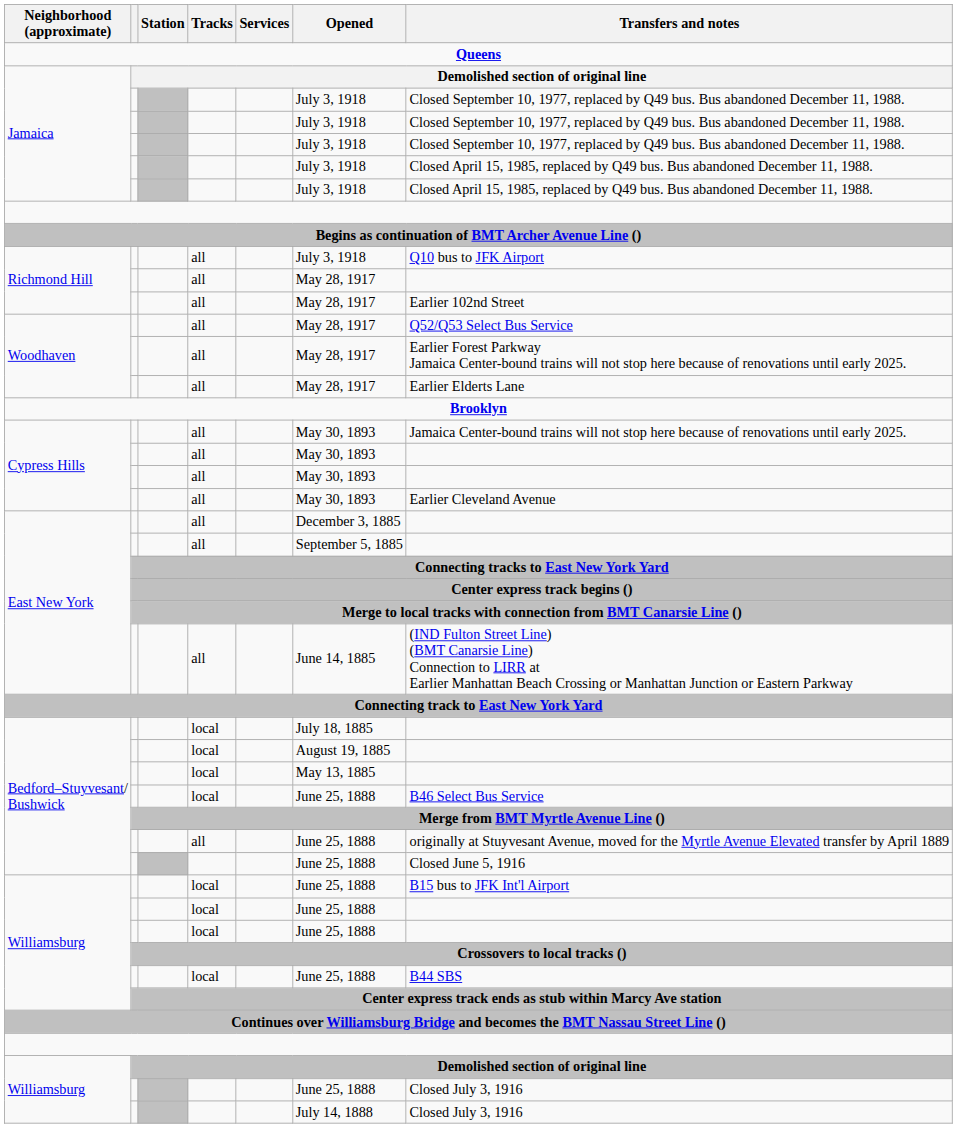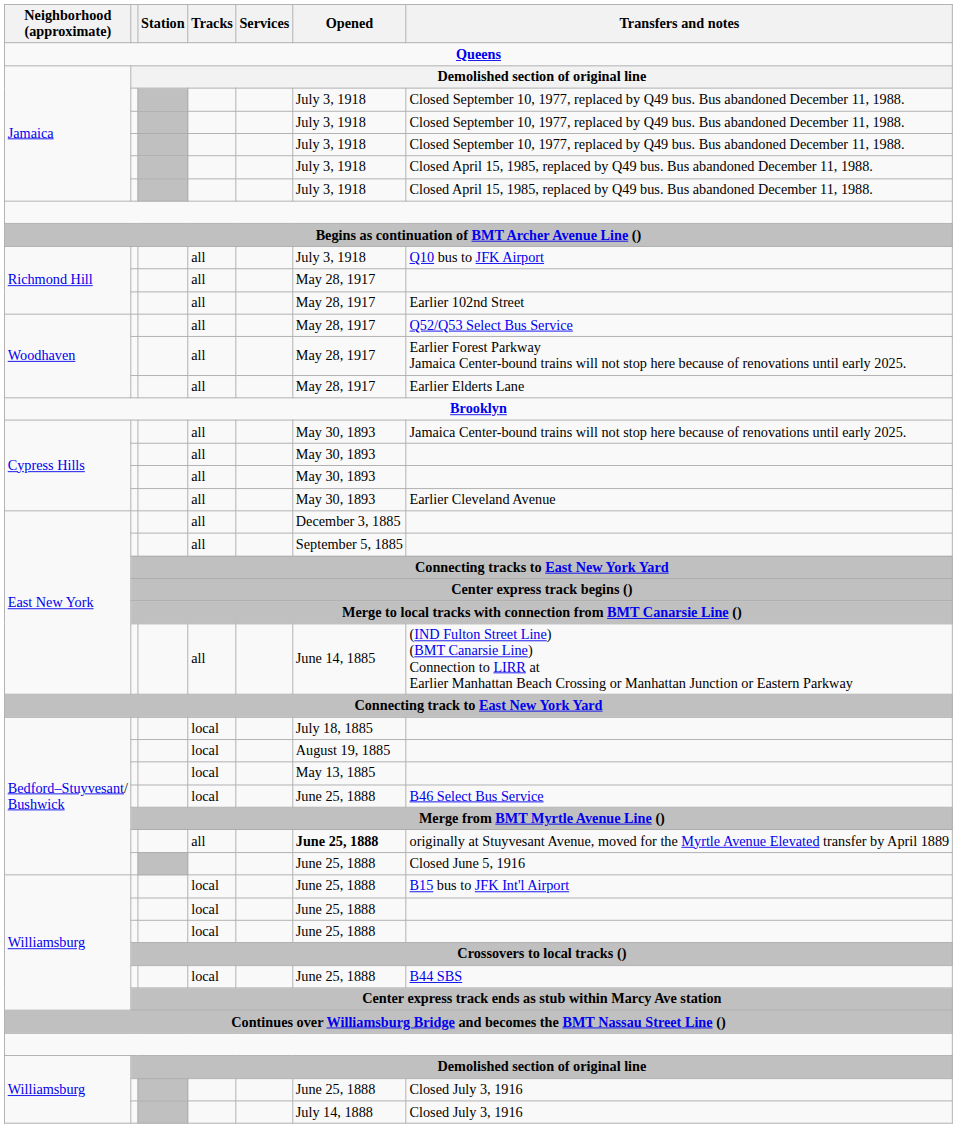(336, 841) normal -> (337, 841) bold
